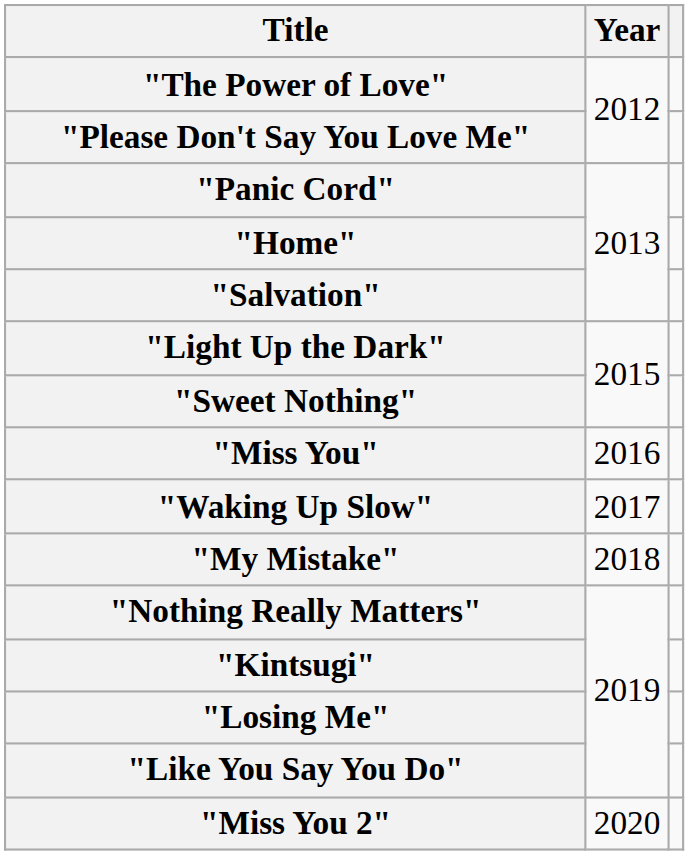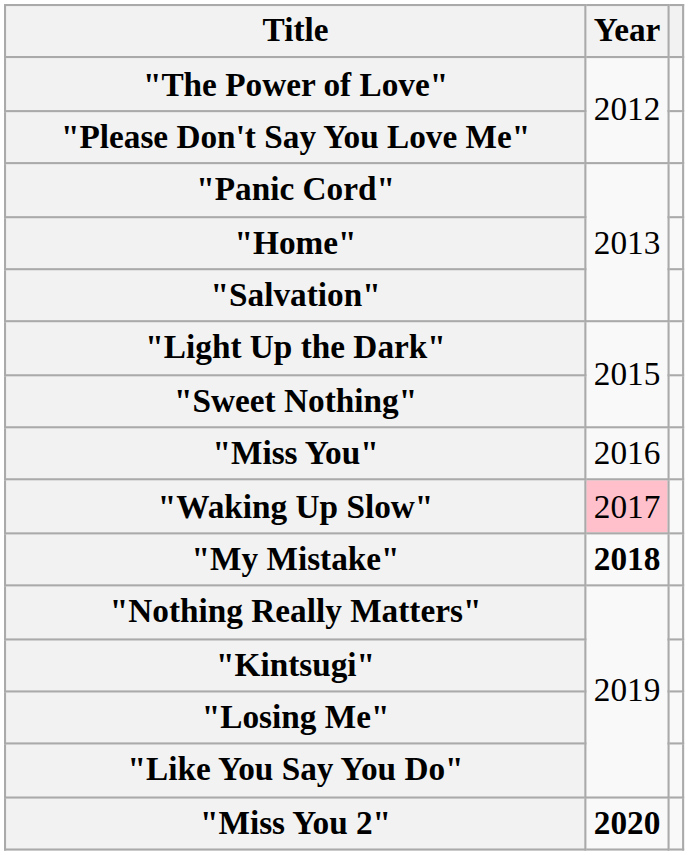(627, 505) no background -> (627, 505) pink background
(627, 558) normal -> (627, 558) bold
(627, 822) normal -> (627, 822) bold
